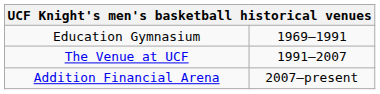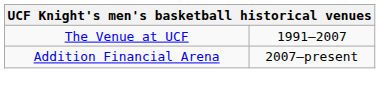- row: (127, 36)
